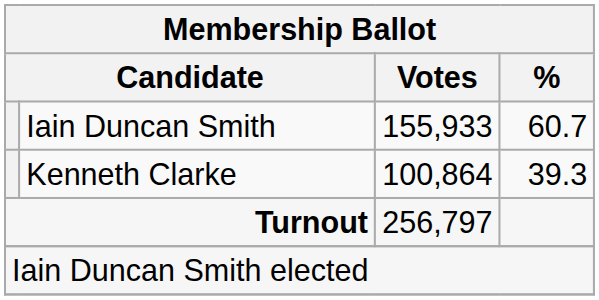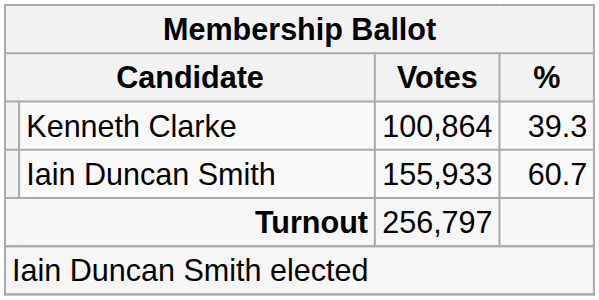rows swapped: (151, 126) <-> (132, 174)
